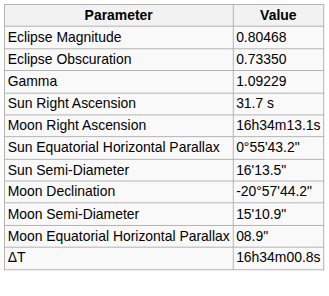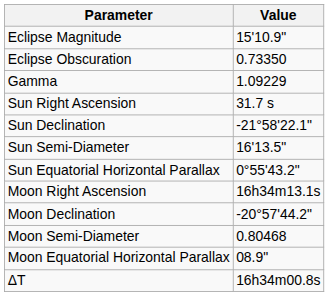(261, 37) 0.80468 -> (261, 37) 15'10.9"
+ row: (56, 125)
rows swapped: (68, 170) <-> (77, 125)
(261, 214) 15'10.9" -> (261, 236) 0.80468
